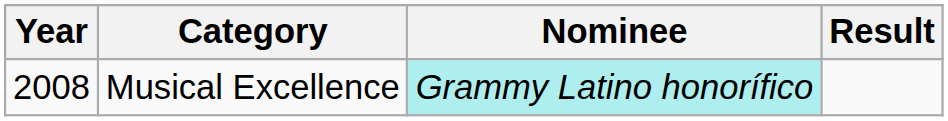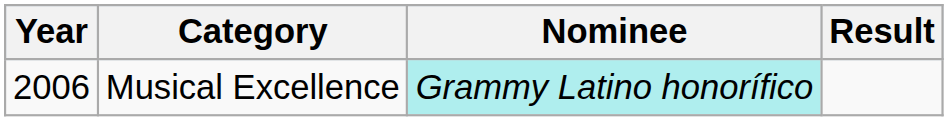(51, 86) 2008 -> (51, 86) 2006
